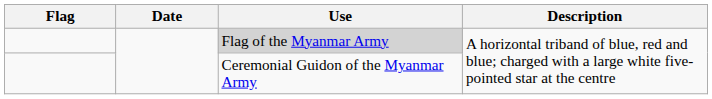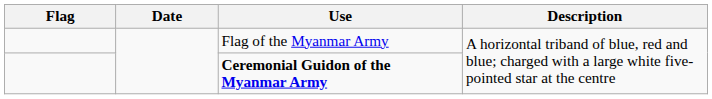(305, 40) lightgrey background -> (305, 40) no background
(333, 73) normal -> (306, 73) bold
